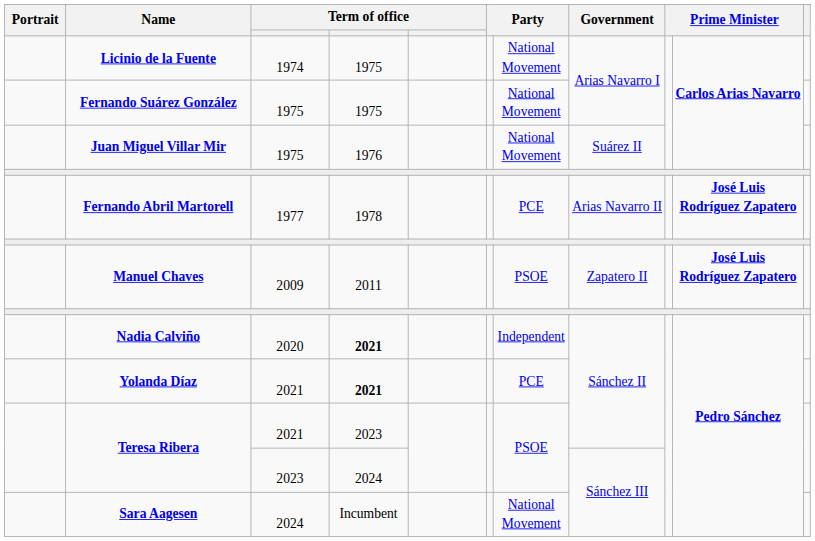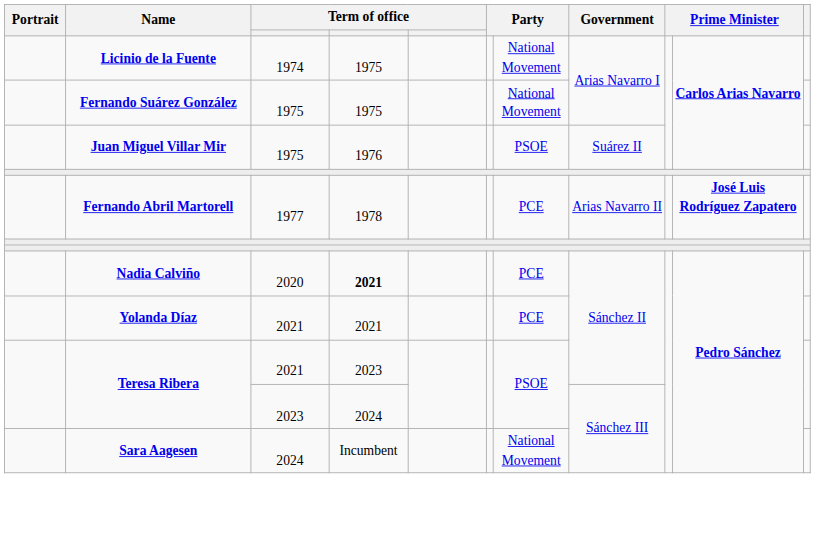(531, 146) National Movement -> (531, 146) PSOE
- row: (158, 276)
(531, 336) Independent -> (531, 273) PCE
(368, 390) bold -> (368, 327) normal
